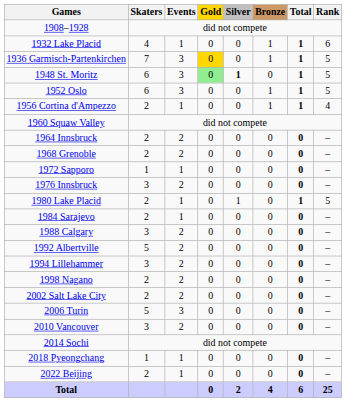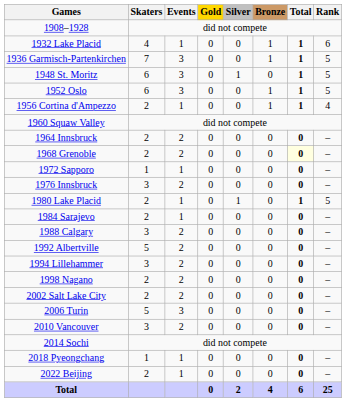(211, 59) gold background -> (211, 59) no background
(211, 75) lightgreen background -> (211, 75) no background
(238, 75) bold -> (238, 75) normal
(301, 153) no background -> (301, 153) lightyellow background
